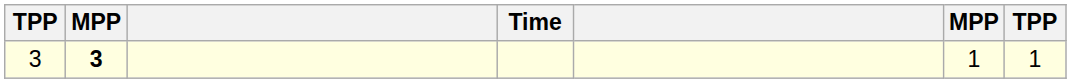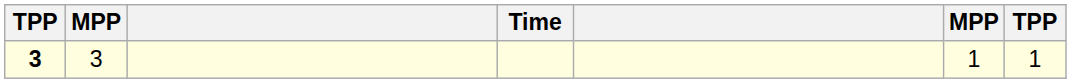(35, 59) normal -> (35, 59) bold
(96, 59) bold -> (96, 59) normal
